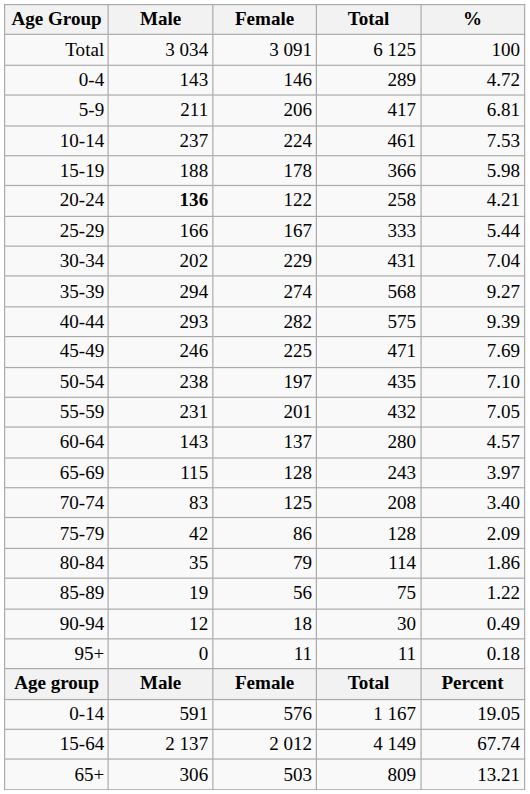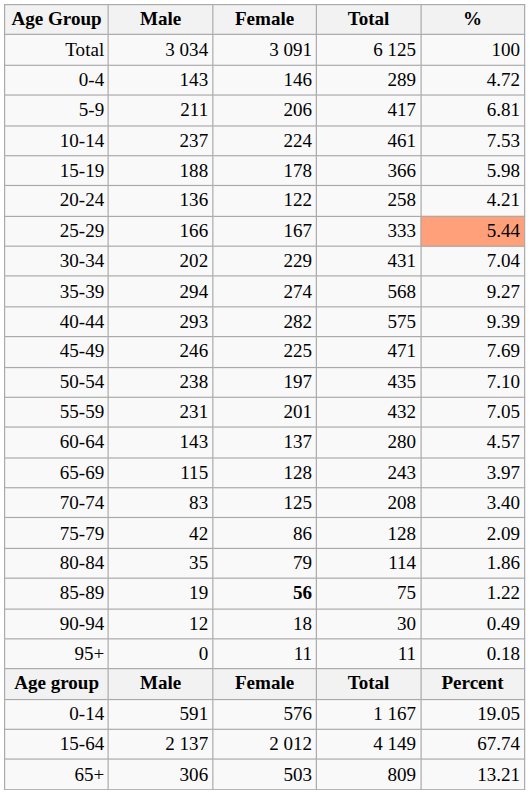(194, 200) bold -> (194, 200) normal
(503, 230) no background -> (503, 230) lightsalmon background
(303, 593) normal -> (303, 593) bold
